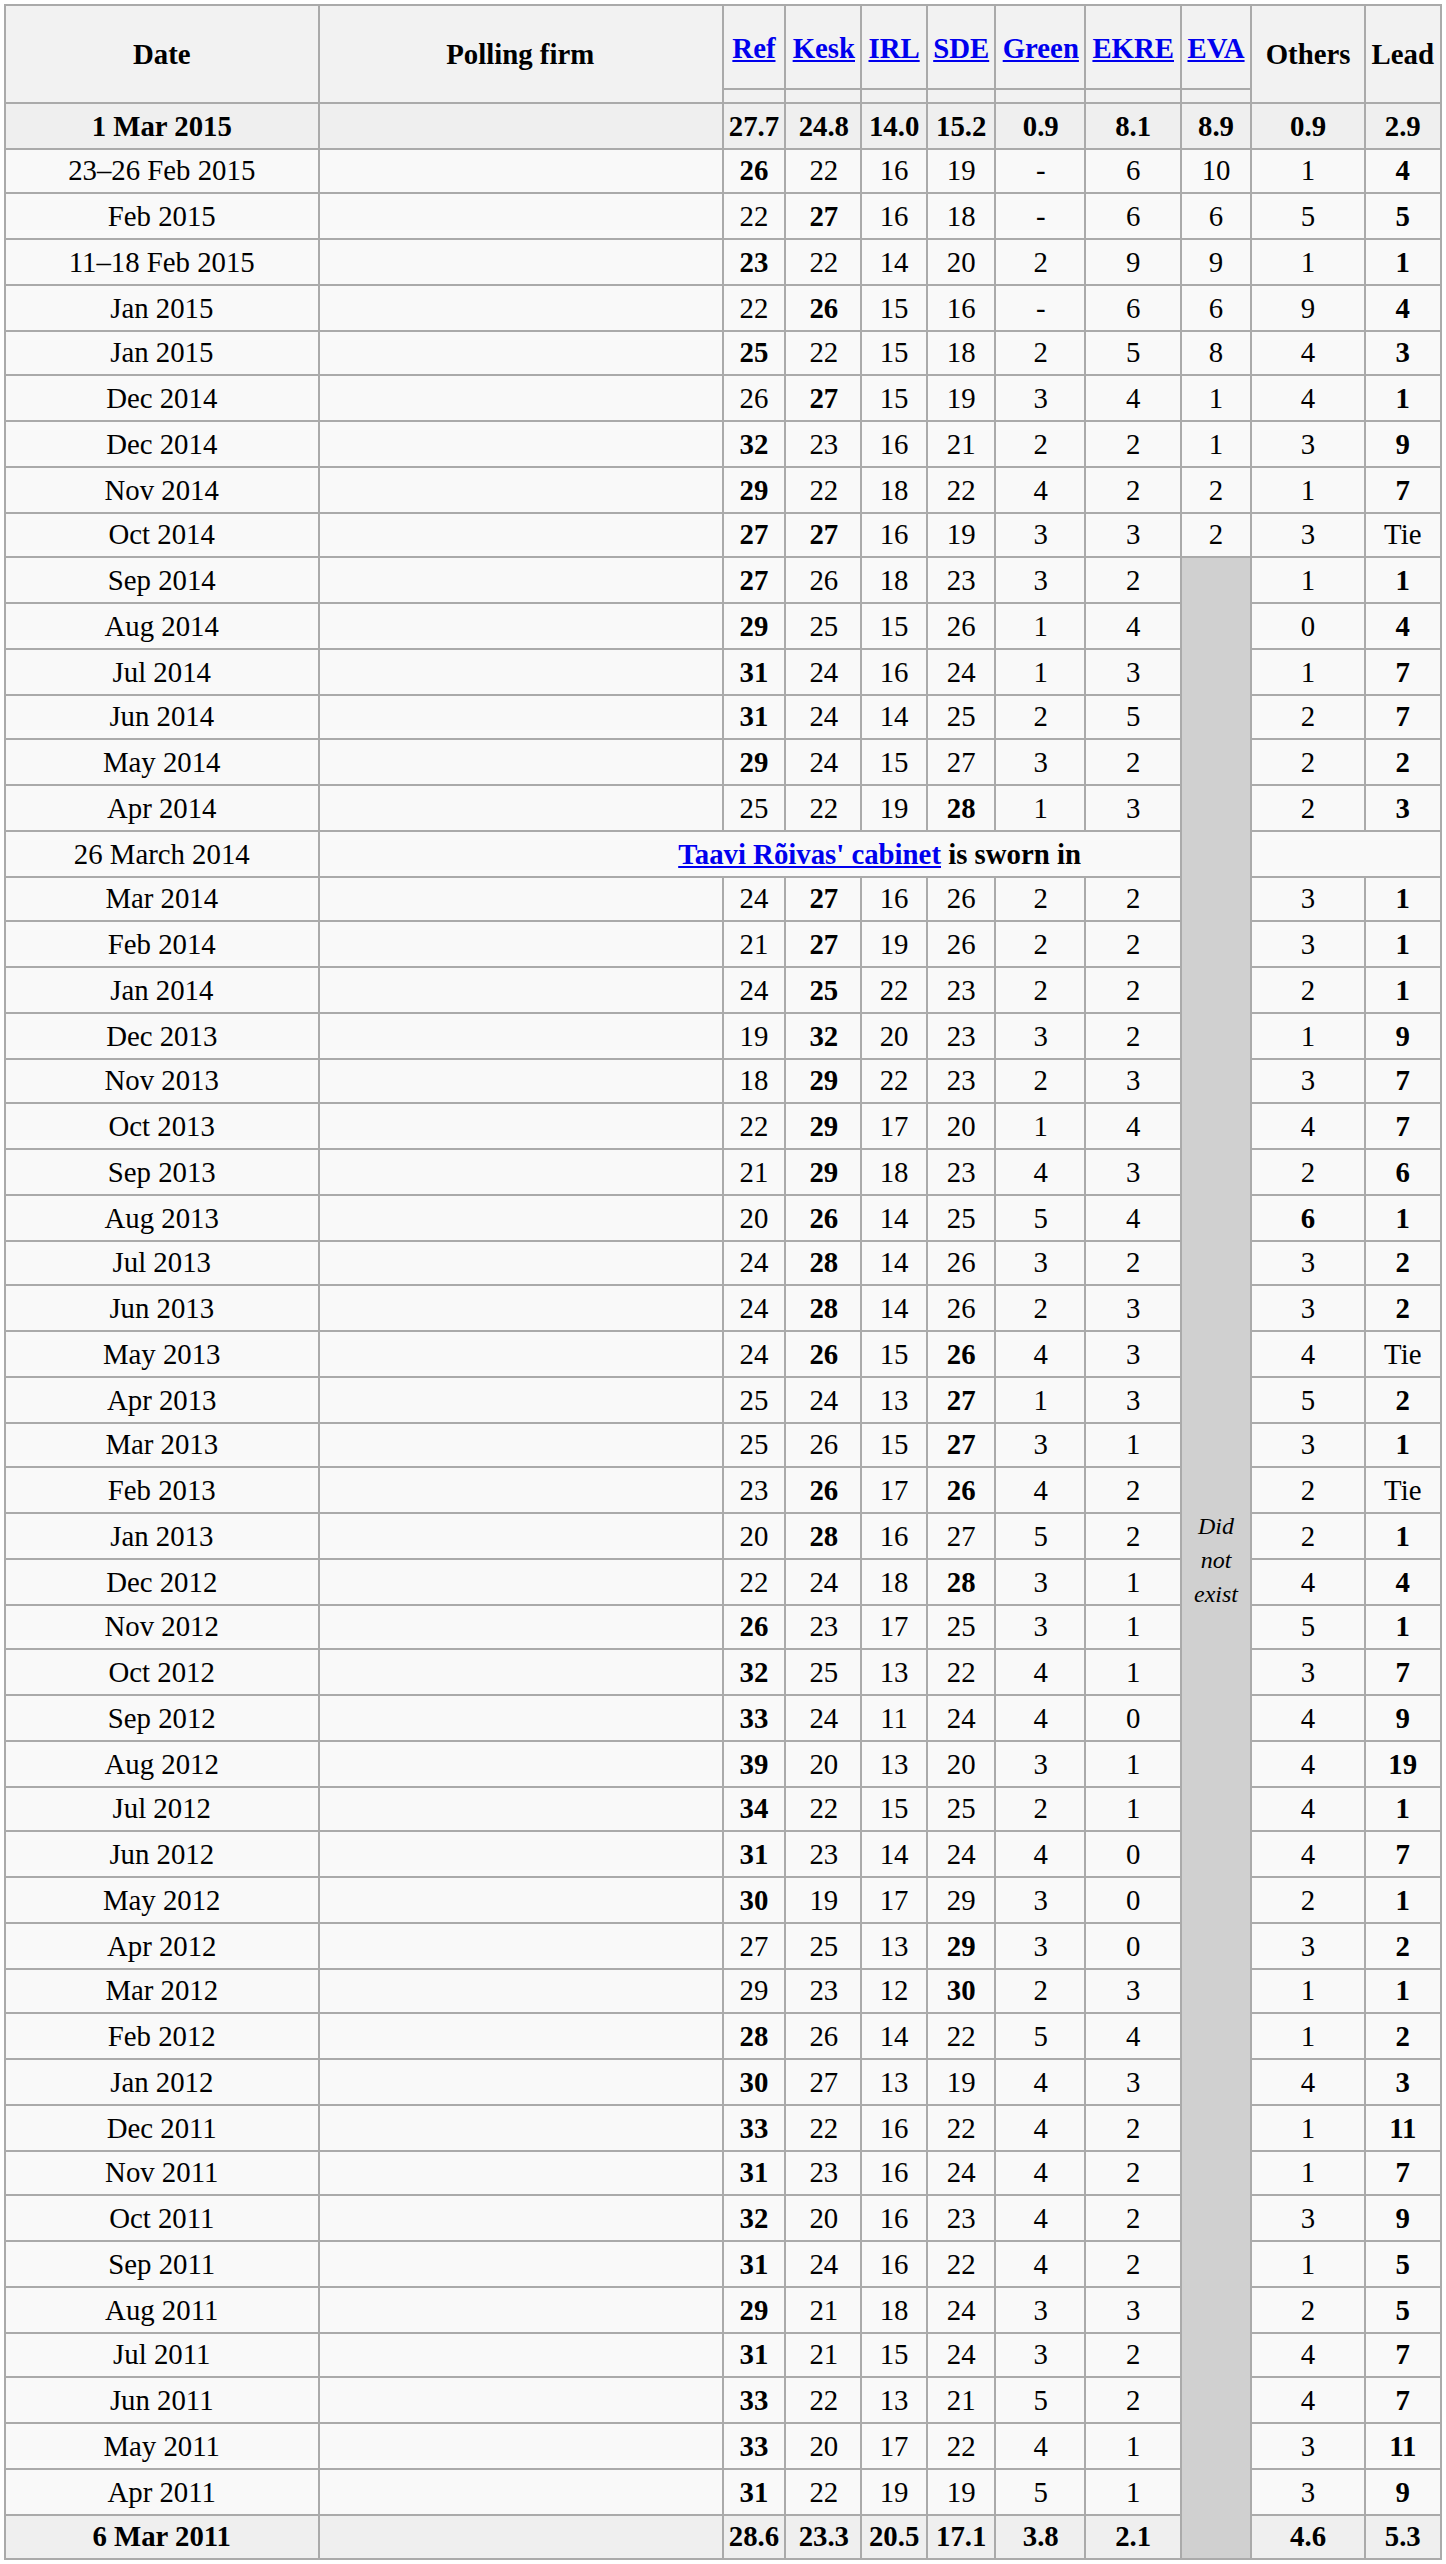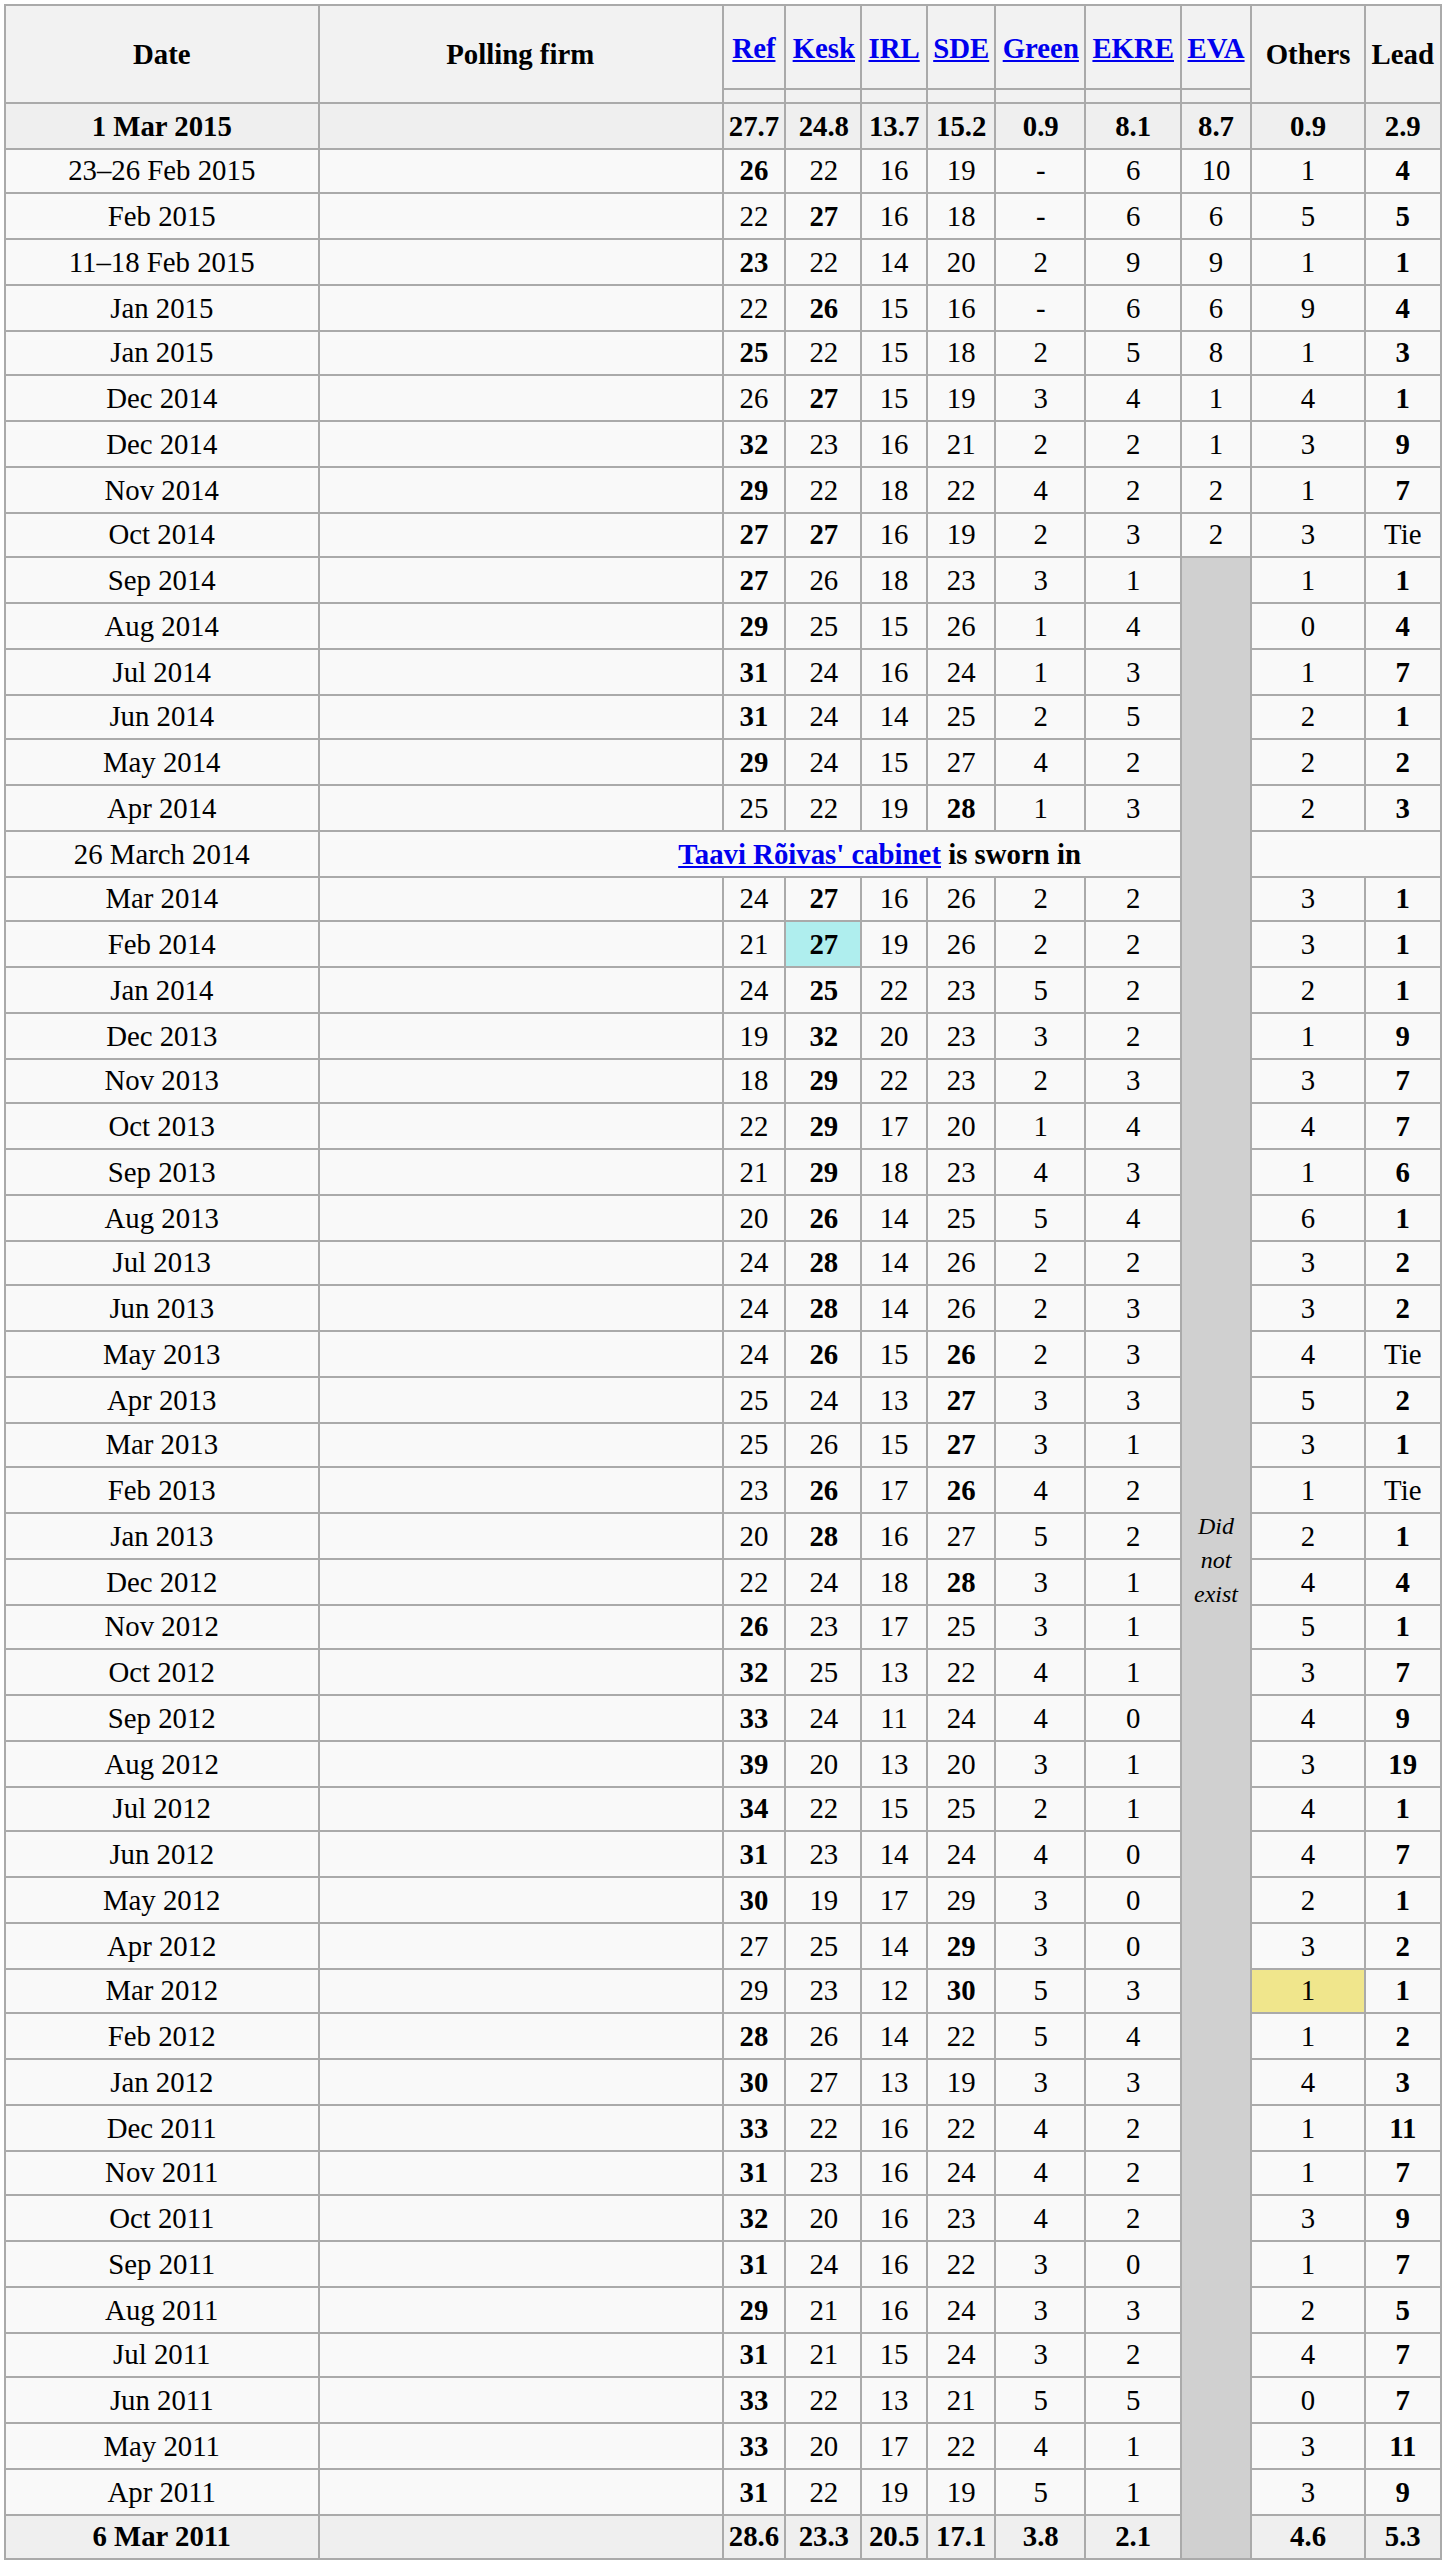(894, 126) 14.0 -> (894, 126) 13.7
(1216, 126) 8.9 -> (1216, 126) 8.7
(1308, 353) 4 -> (1308, 353) 1
(1041, 535) 3 -> (1041, 535) 2
(1133, 581) 2 -> (1133, 581) 1
(1403, 717) 7 -> (1403, 717) 1
(1041, 763) 3 -> (1041, 763) 4
(824, 945) no background -> (824, 945) paleturquoise background
(1041, 990) 2 -> (1041, 990) 5
(1308, 1172) 2 -> (1308, 1172) 1
(1308, 1218) bold -> (1308, 1218) normal
(1041, 1263) 3 -> (1041, 1263) 2
(1041, 1354) 4 -> (1041, 1354) 2
(1041, 1400) 1 -> (1041, 1400) 3
(1308, 1491) 2 -> (1308, 1491) 1
(1308, 1764) 4 -> (1308, 1764) 3
(894, 1946) 13 -> (894, 1946) 14
(1041, 1991) 2 -> (1041, 1991) 5
(1308, 1991) no background -> (1308, 1991) khaki background
(1041, 2082) 4 -> (1041, 2082) 3
(1041, 2264) 4 -> (1041, 2264) 3
(1133, 2264) 2 -> (1133, 2264) 0
(1403, 2264) 5 -> (1403, 2264) 7
(894, 2310) 18 -> (894, 2310) 16
(1133, 2401) 2 -> (1133, 2401) 5
(1308, 2401) 4 -> (1308, 2401) 0
